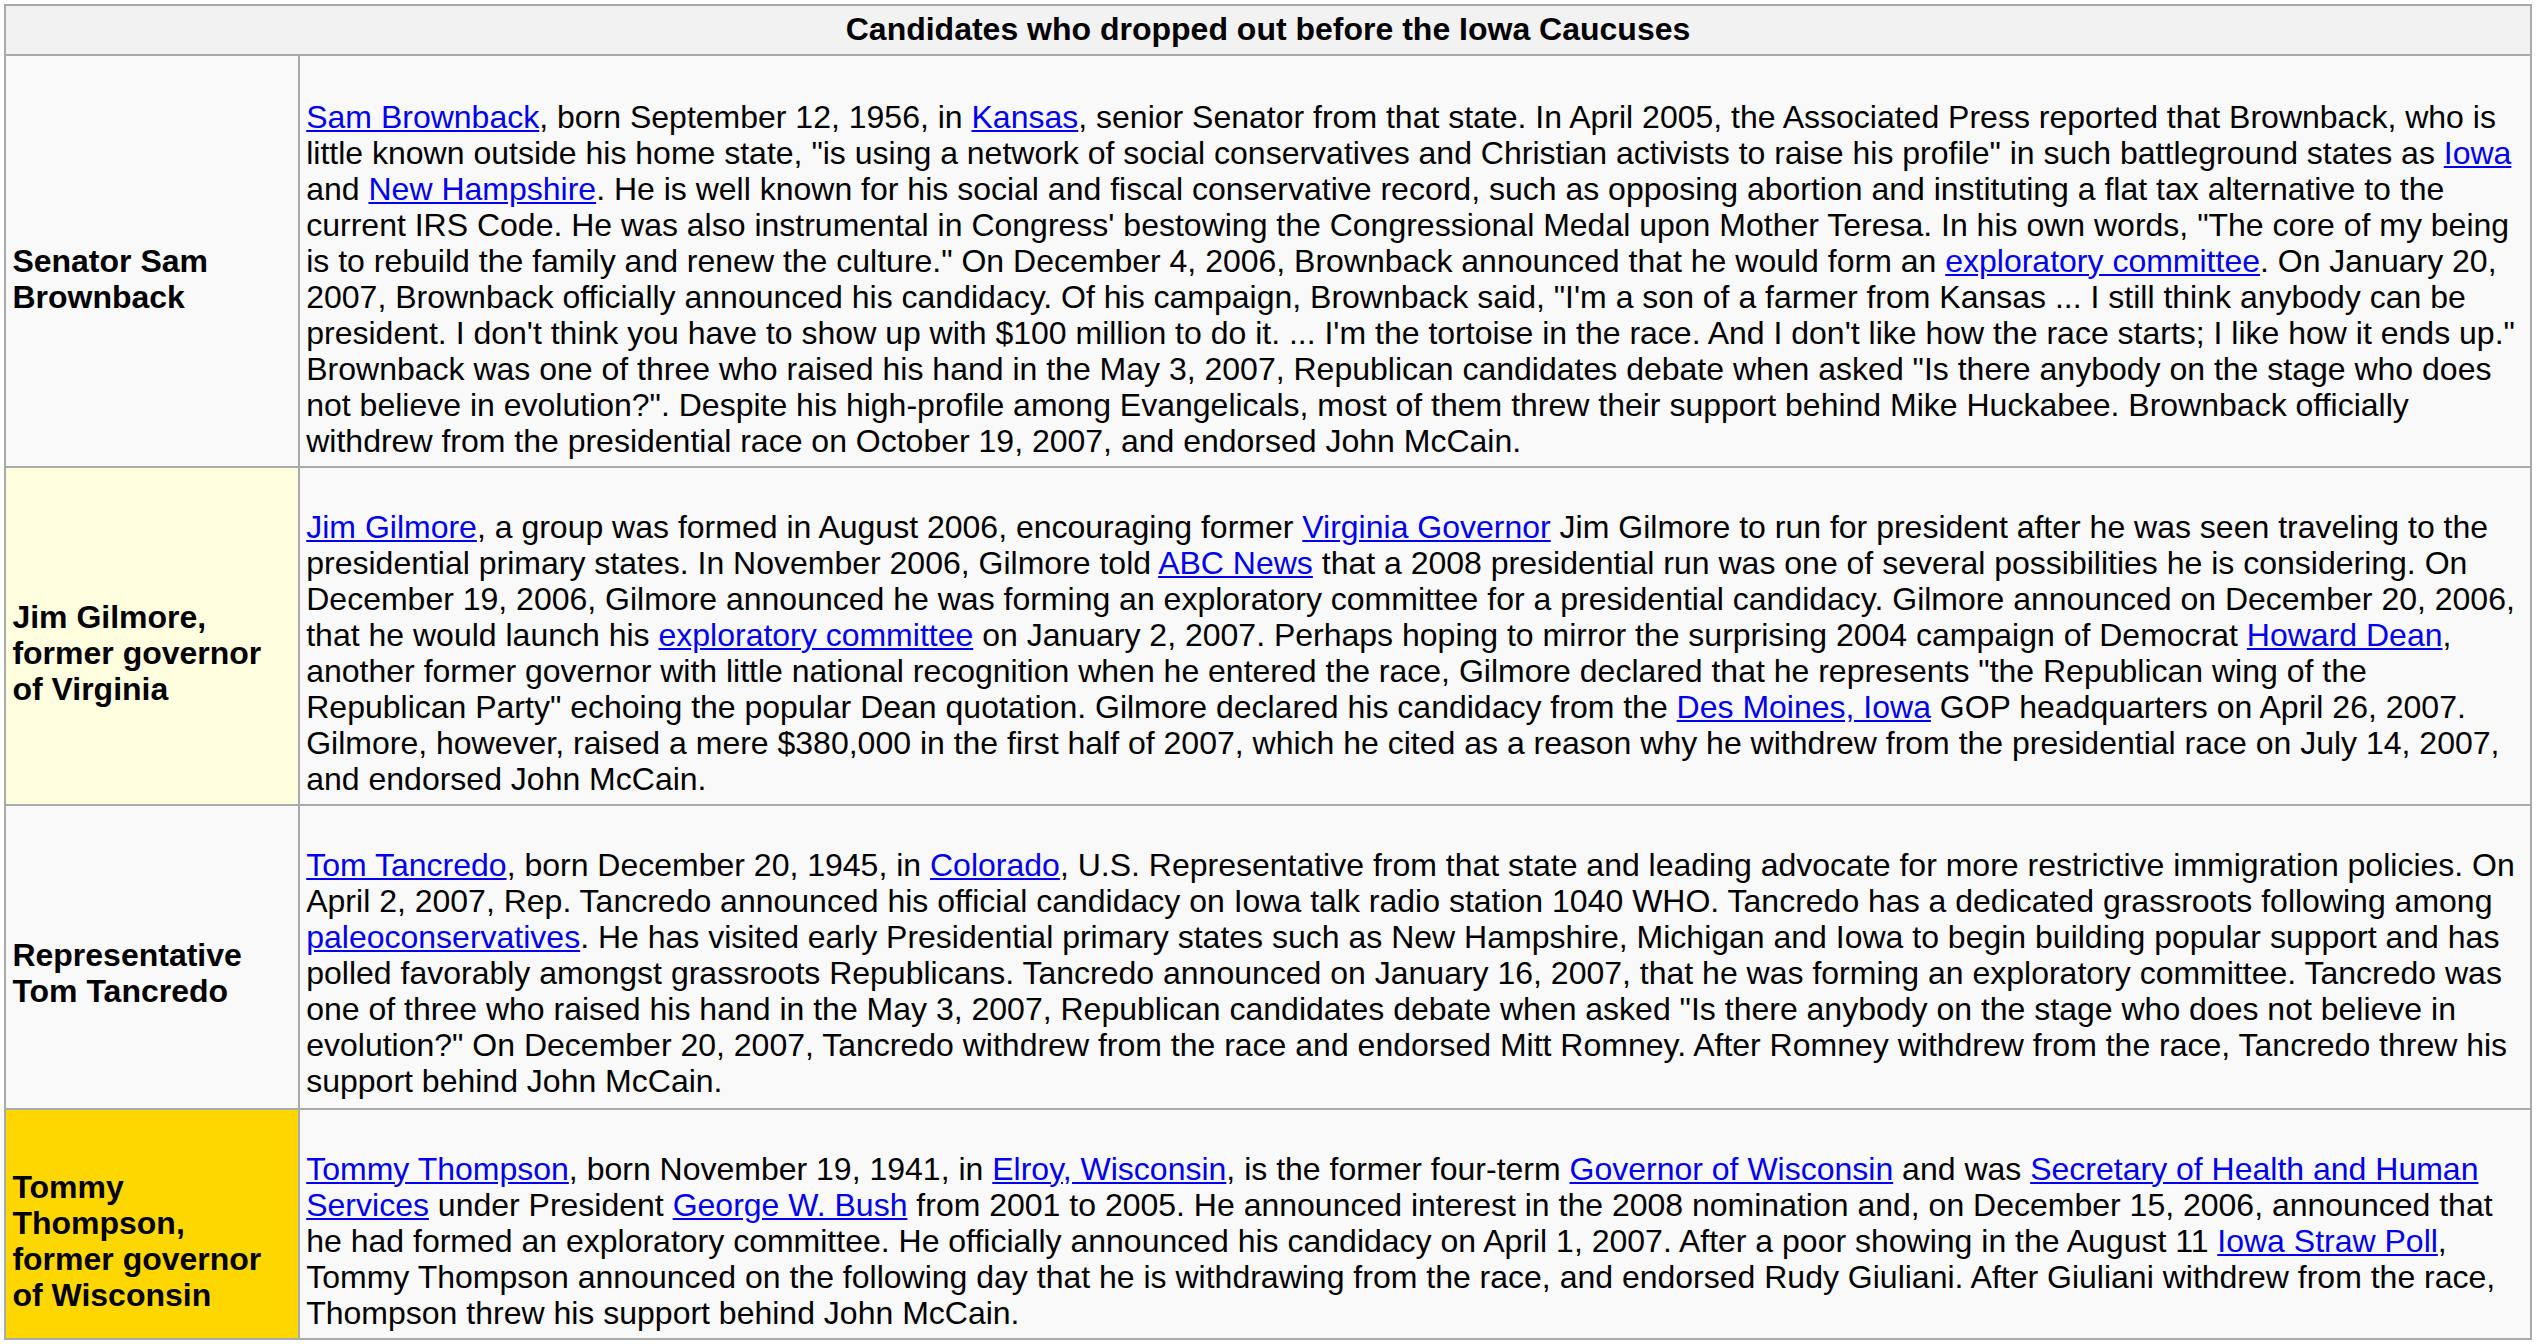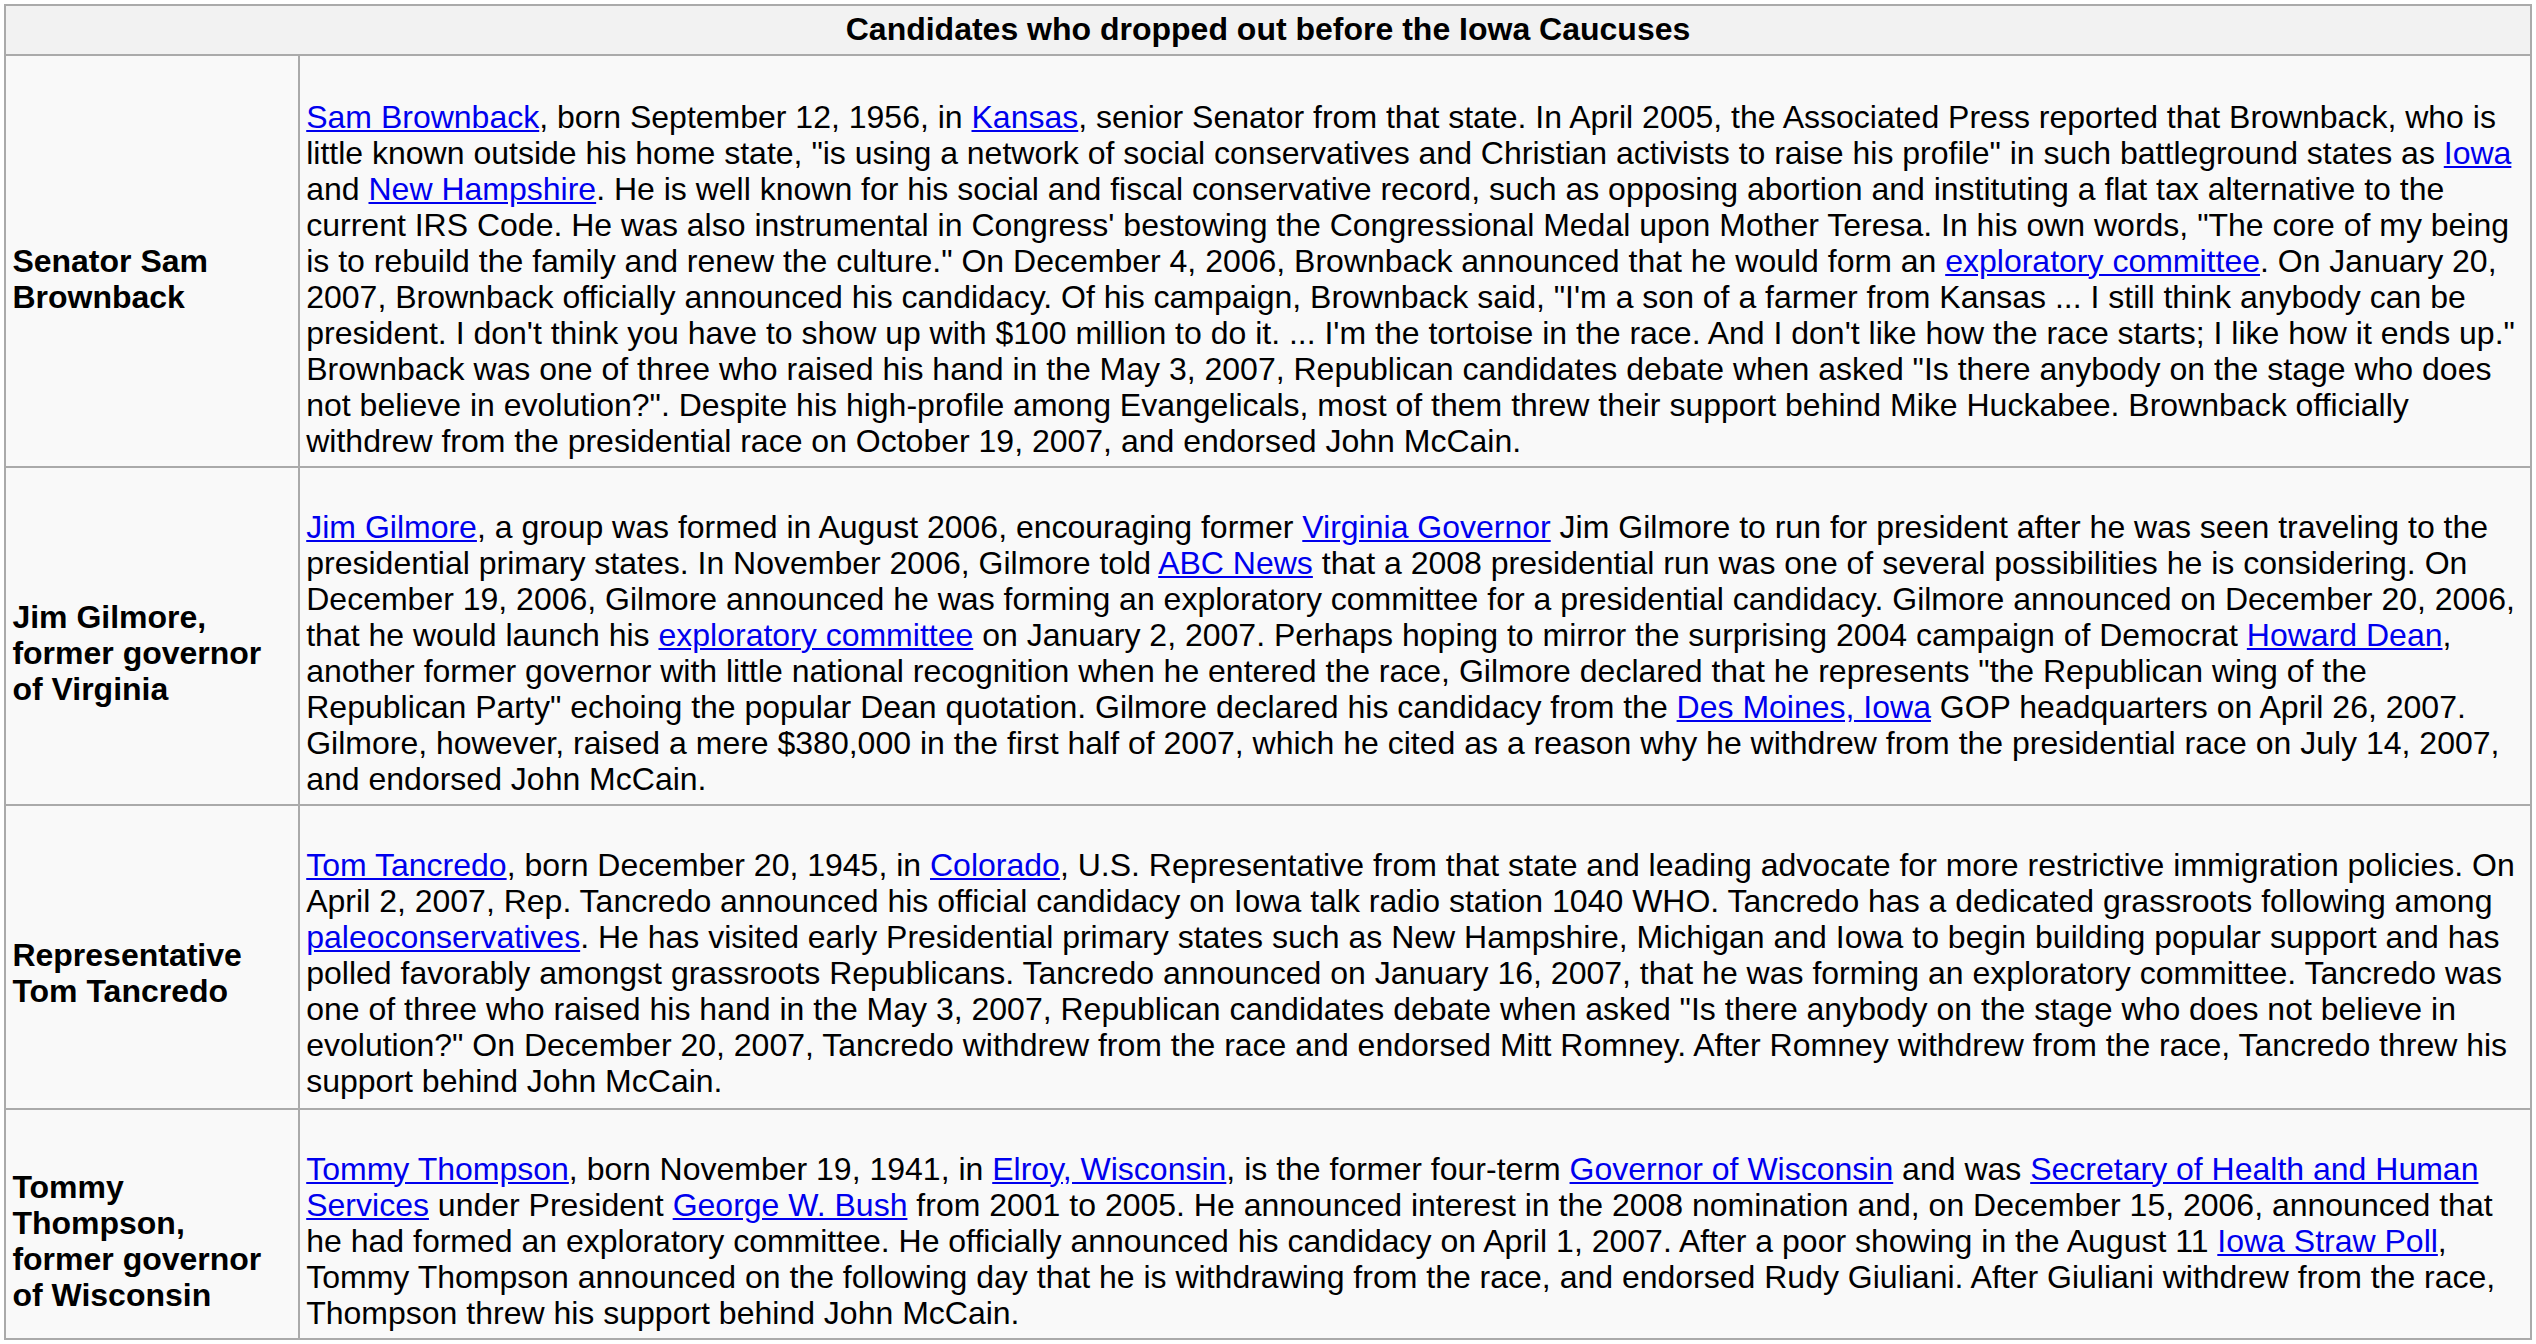(137, 653) lightyellow background -> (137, 653) no background
(137, 1240) gold background -> (137, 1240) no background
